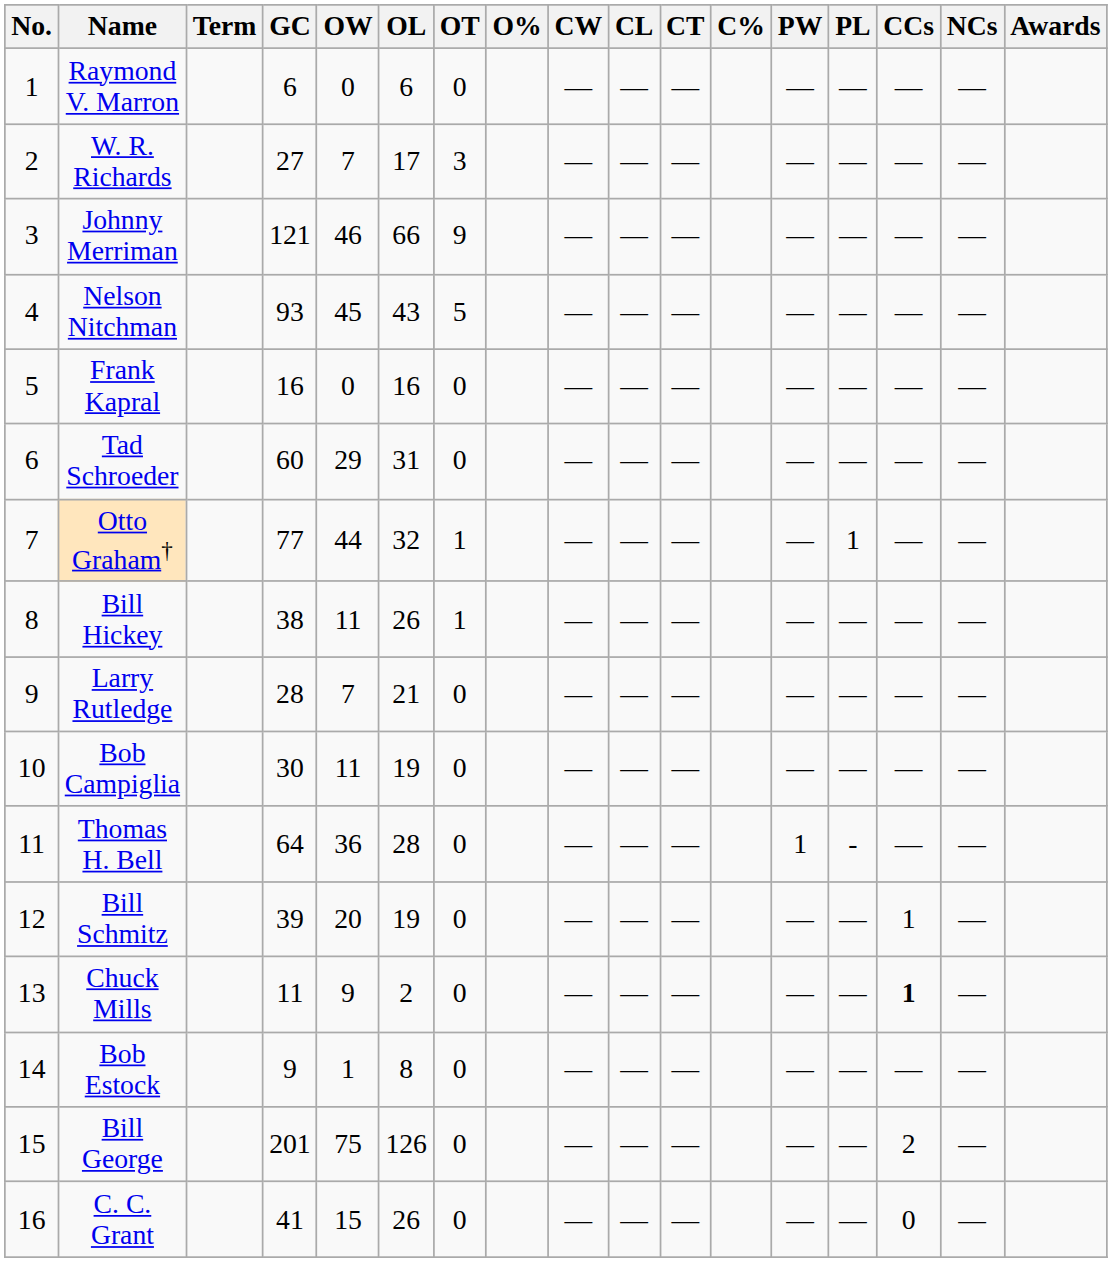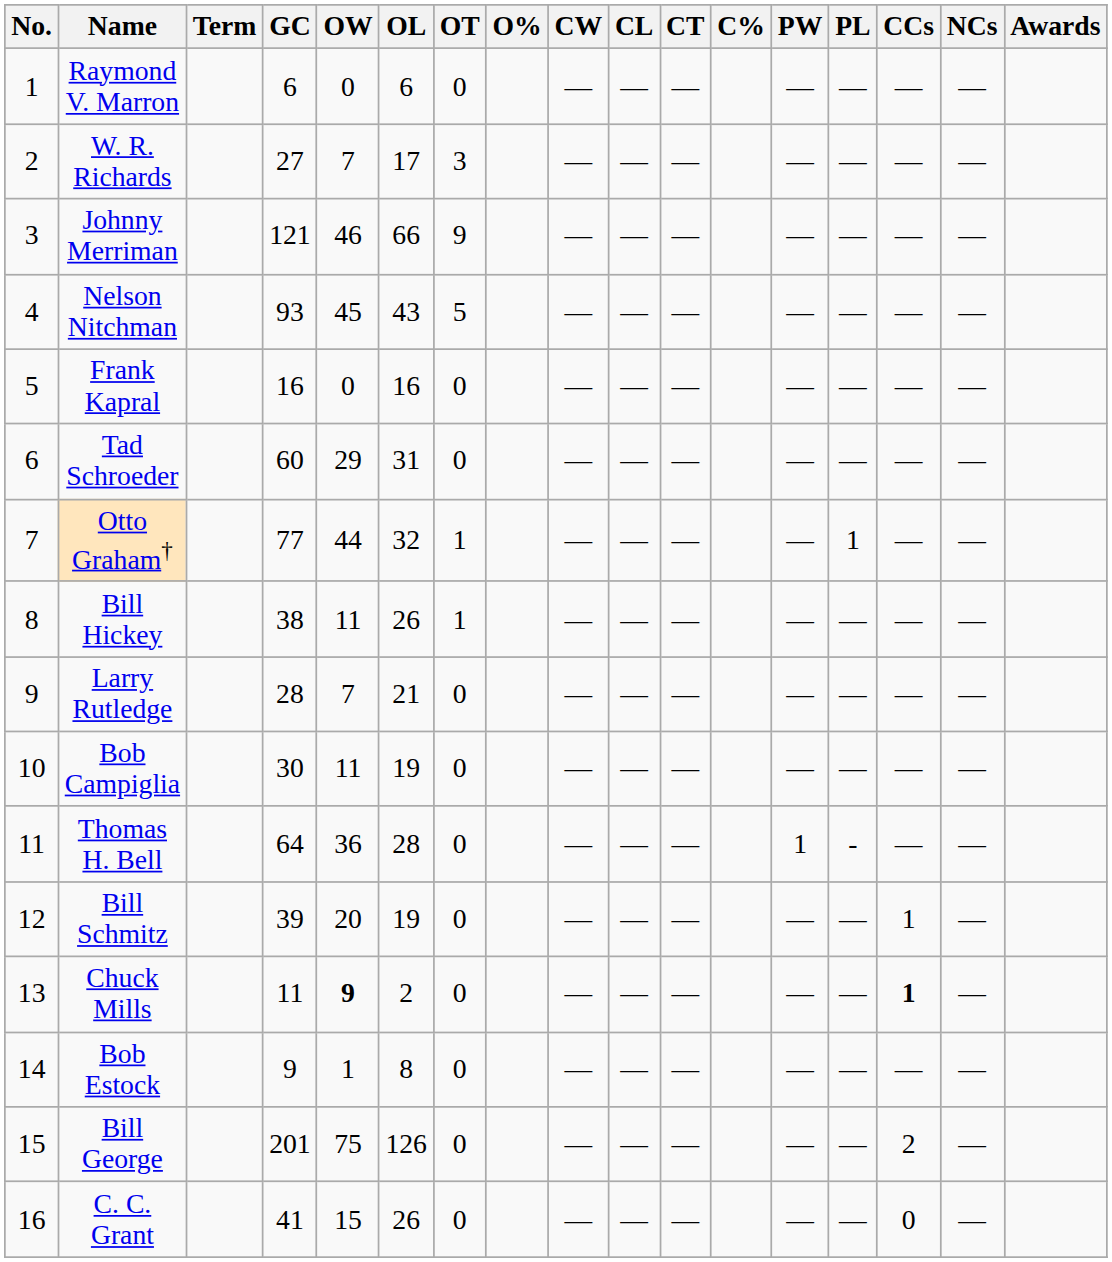(348, 993) normal -> (348, 993) bold
